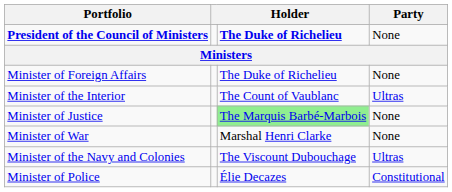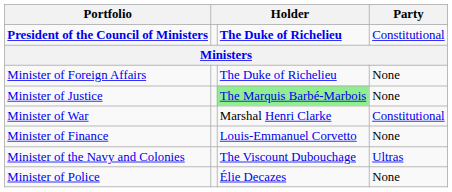(386, 34) None -> (408, 34) Constitutional
- row: (66, 95)
(386, 136) None -> (408, 116) Constitutional
+ row: (58, 136)
(408, 177) Constitutional -> (386, 177) None
